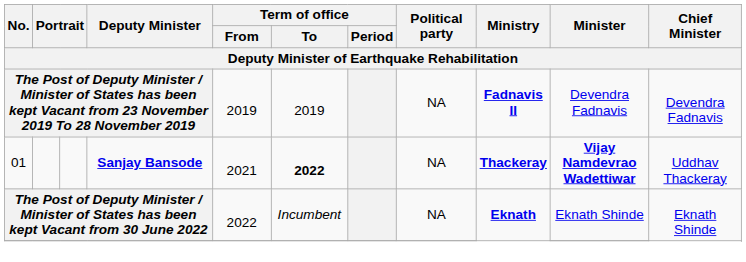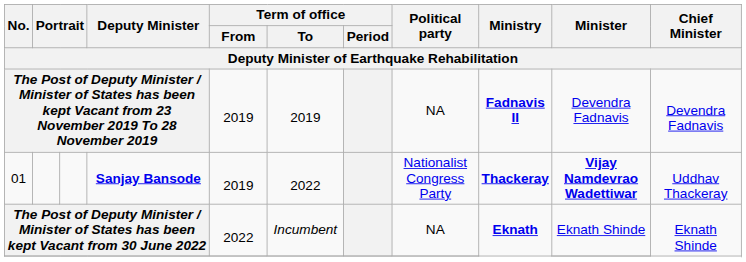(242, 170) 2021 -> (238, 185) 2019
(309, 170) bold -> (305, 185) normal
(436, 162) NA -> (435, 178) Nationalist Congress Party
